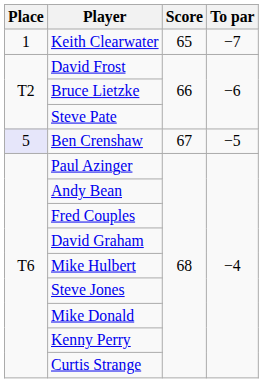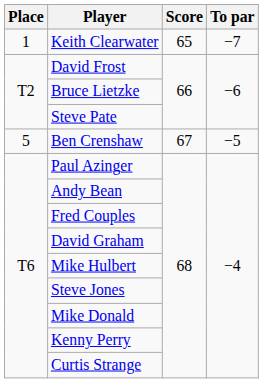(26, 141) lavender background -> (26, 141) no background
